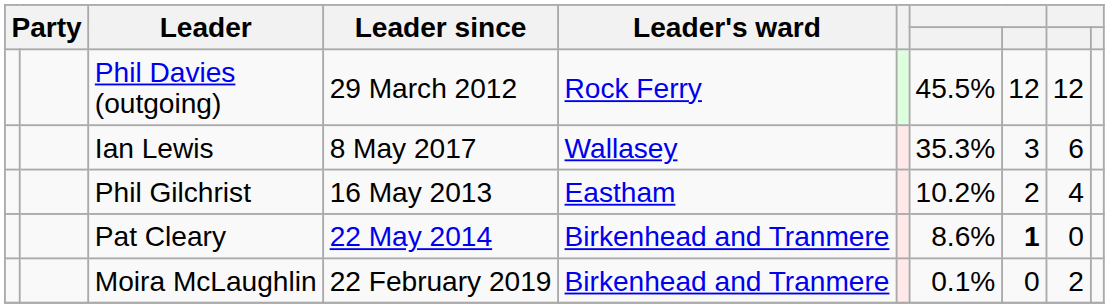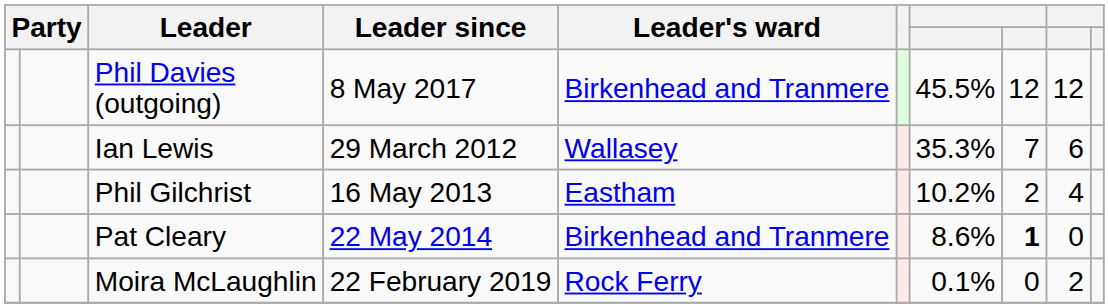(423, 88) 29 March 2012 -> (403, 88) 8 May 2017
(633, 88) Rock Ferry -> (727, 88) Birkenhead and Tranmere
(403, 148) 8 May 2017 -> (423, 148) 29 March 2012
(1032, 148) 3 -> (1032, 148) 7
(727, 281) Birkenhead and Tranmere -> (633, 281) Rock Ferry
